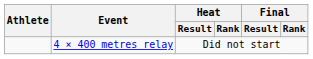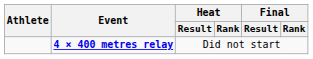(113, 45) normal -> (113, 45) bold
